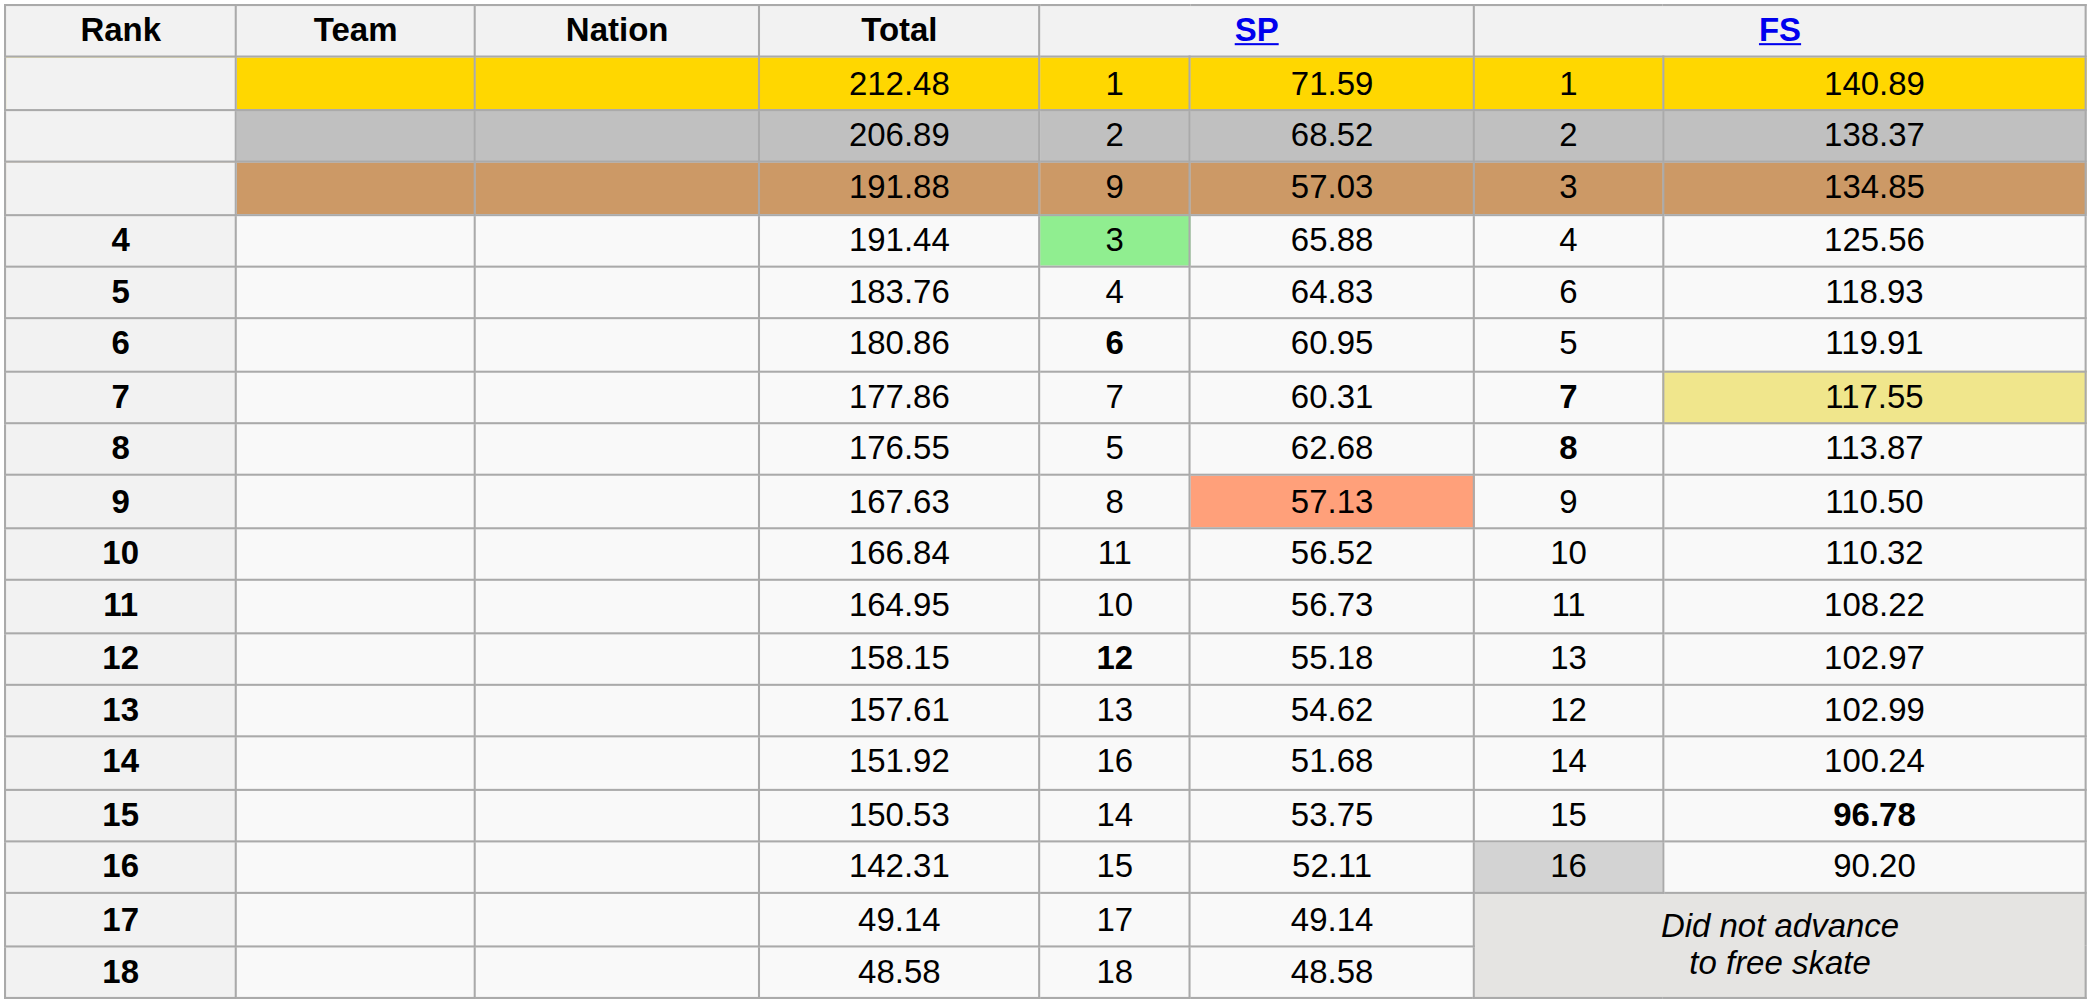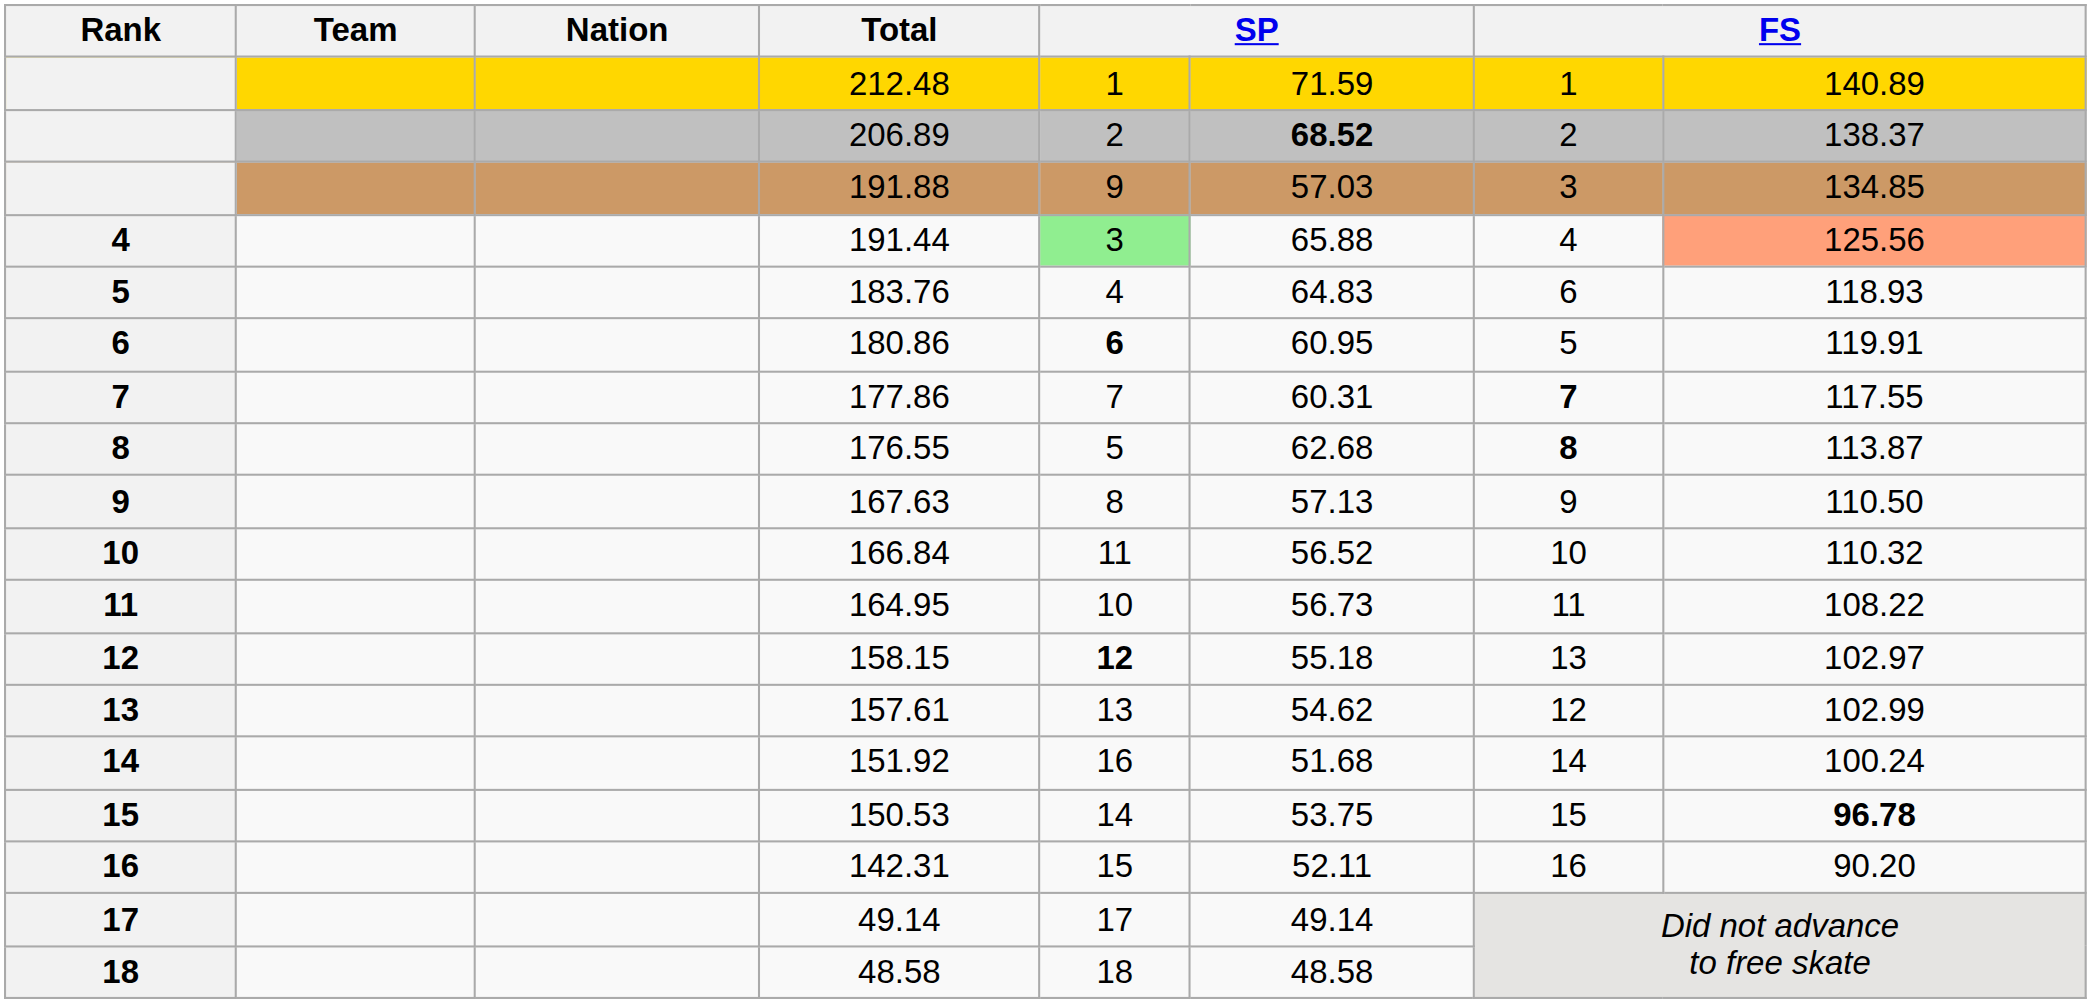(1332, 135) normal -> (1332, 135) bold
(1874, 239) no background -> (1874, 239) lightsalmon background
(1874, 396) khaki background -> (1874, 396) no background
(1332, 501) lightsalmon background -> (1332, 501) no background
(1568, 866) lightgrey background -> (1568, 866) no background
